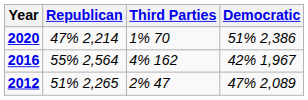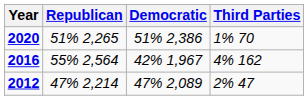columns swapped: (262, 15) <-> (173, 15)
(84, 38) 47% 2,214 -> (84, 38) 51% 2,265
(84, 83) 51% 2,265 -> (84, 83) 47% 2,214
